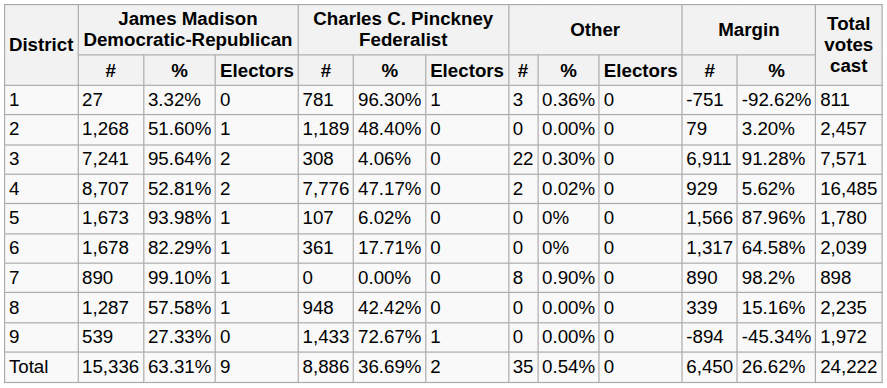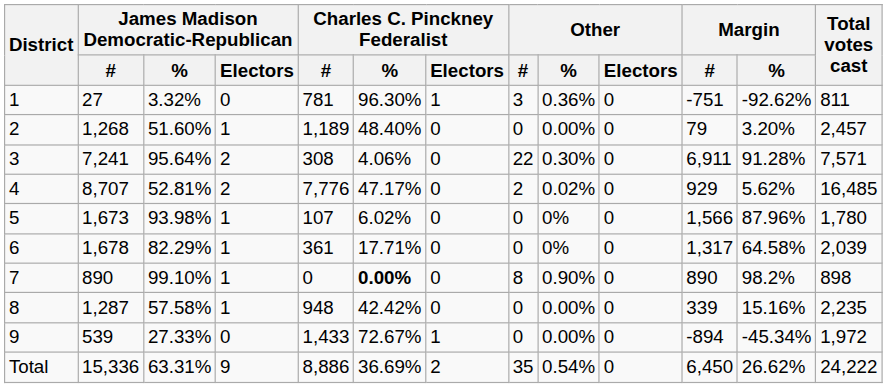(385, 277) normal -> (385, 277) bold
